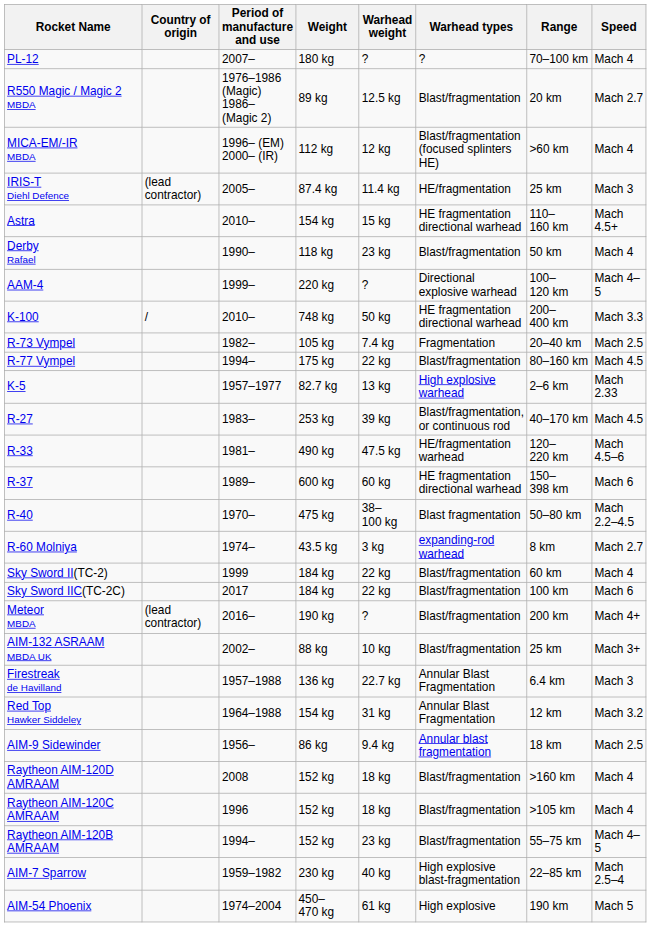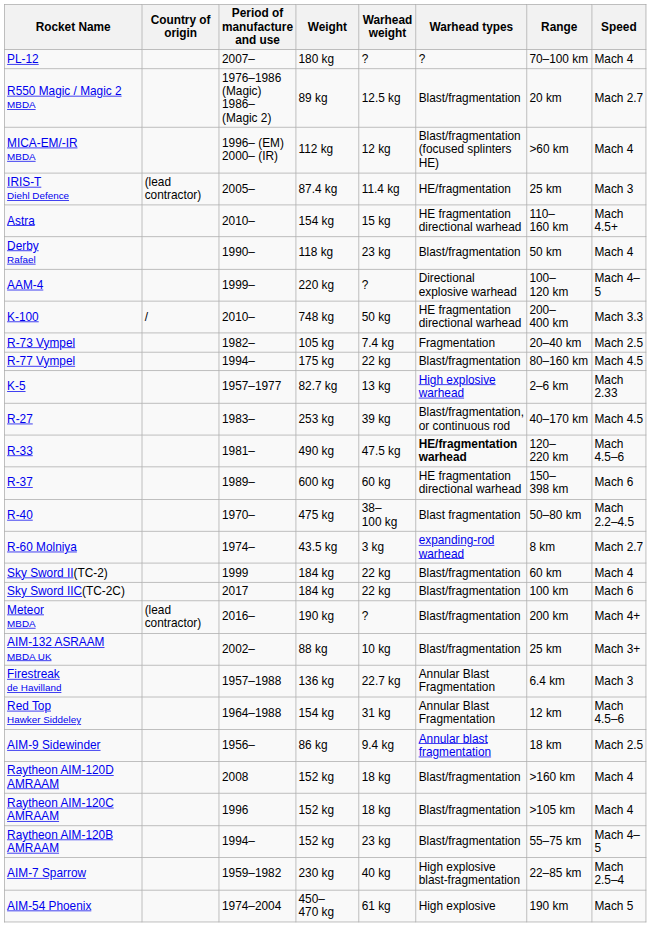(465, 451) normal -> (468, 451) bold
(619, 713) Mach 3.2 -> (609, 713) Mach 4.5–6
